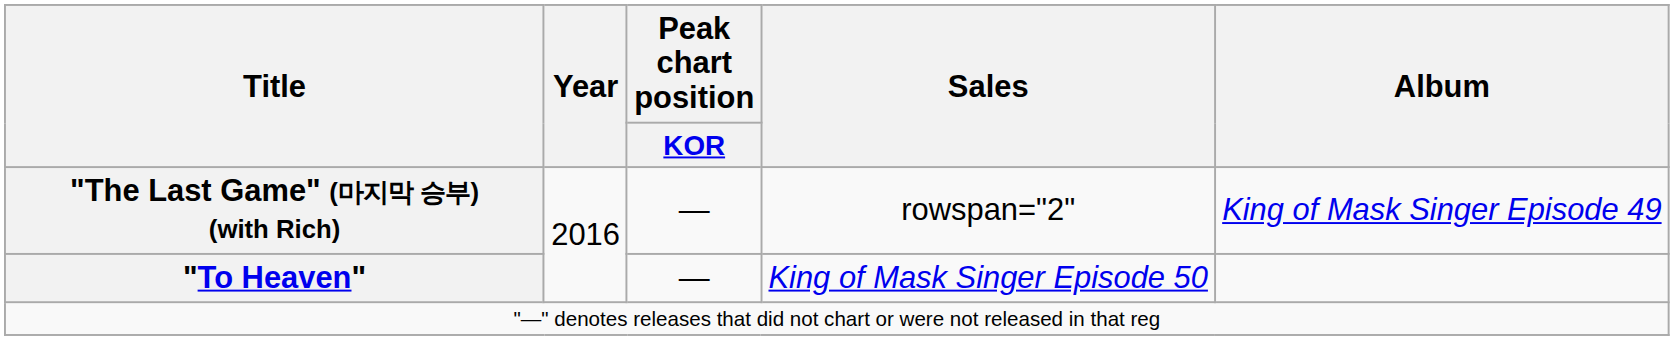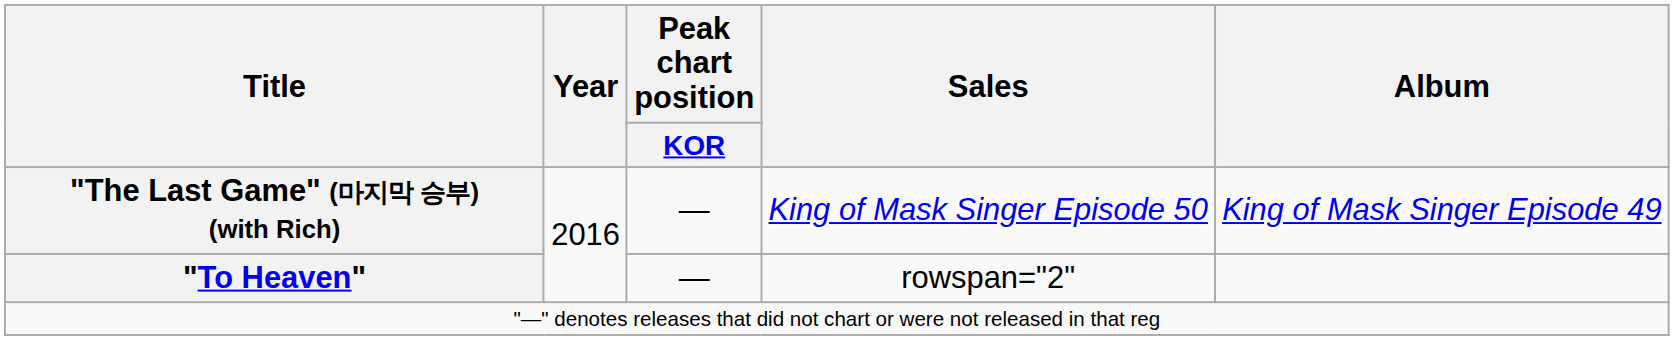(988, 209) rowspan="2" -> (988, 209) King of Mask Singer Episode 50
(988, 276) King of Mask Singer Episode 50 -> (988, 276) rowspan="2"
